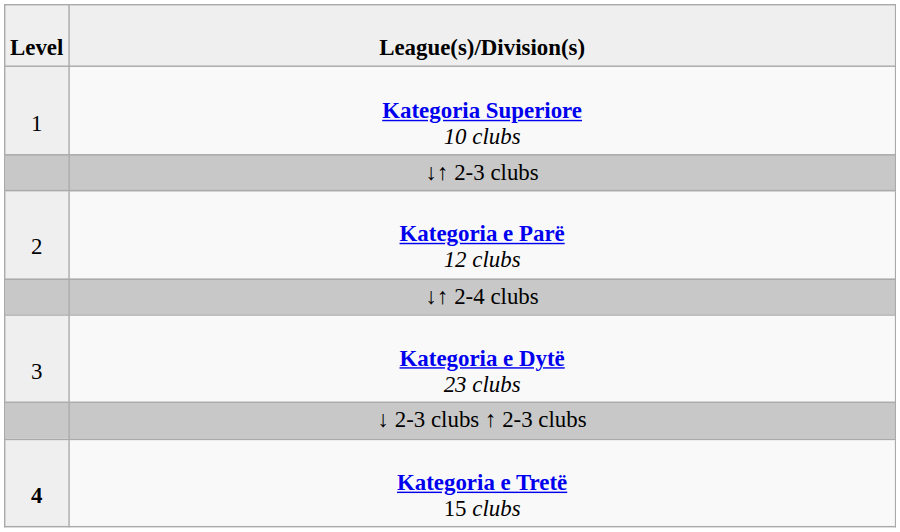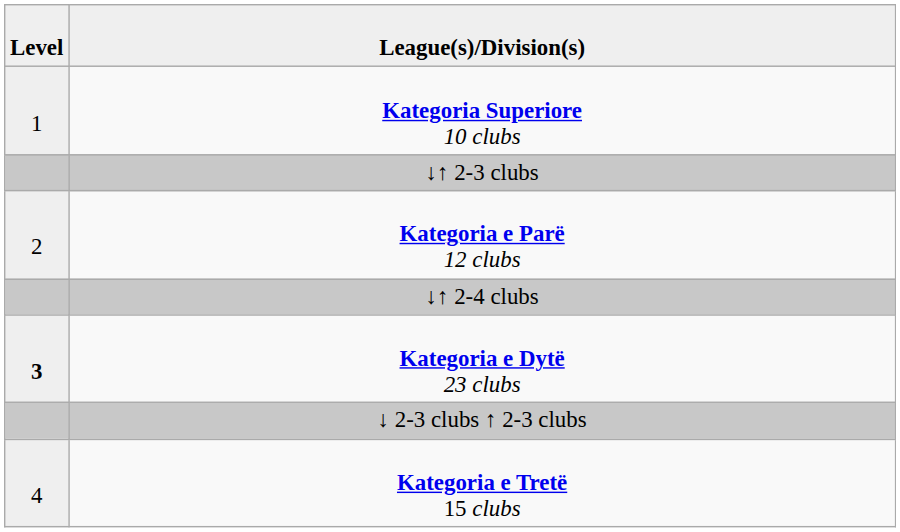(37, 371) normal -> (37, 371) bold
(37, 495) bold -> (37, 495) normal
